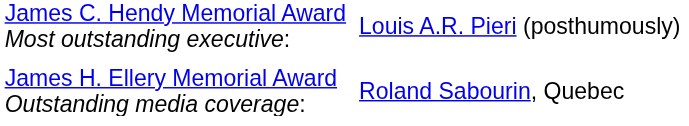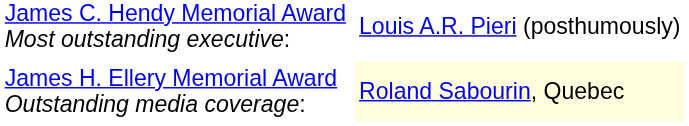(492, 91) no background -> (492, 91) lightyellow background
